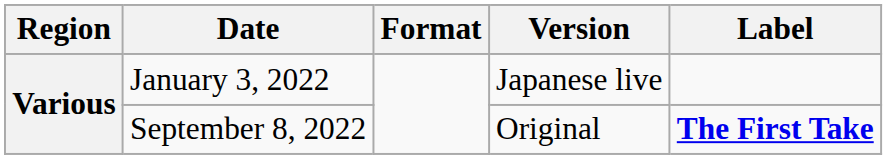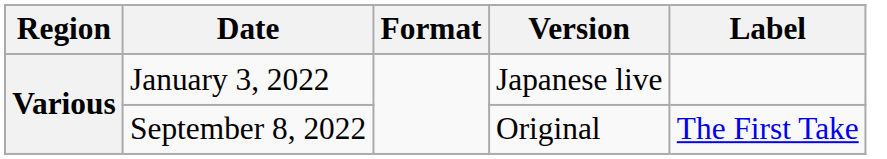(775, 128) bold -> (768, 128) normal
